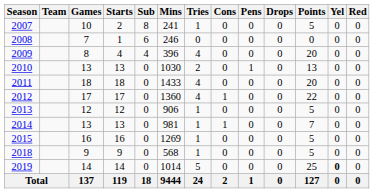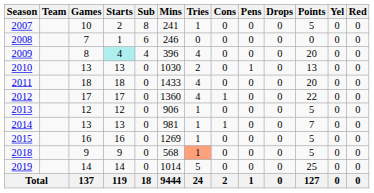(119, 54) no background -> (119, 54) paleturquoise background
(198, 152) no background -> (198, 152) lightsalmon background
(337, 167) bold -> (337, 167) normal
